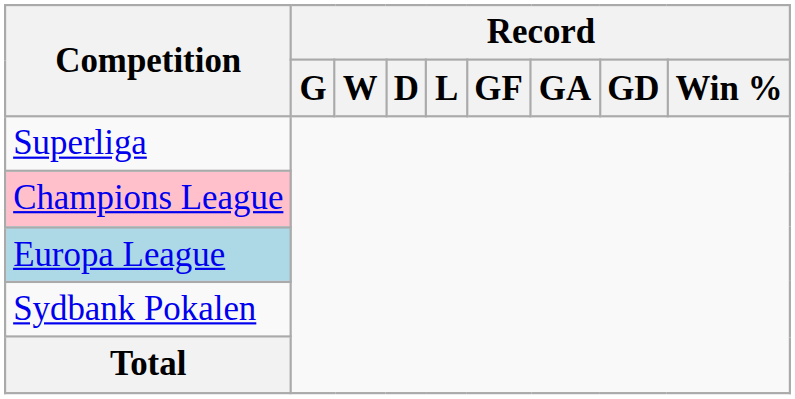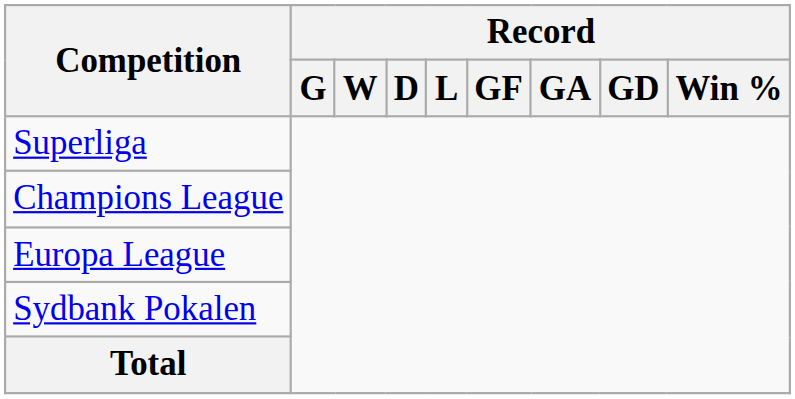(148, 198) pink background -> (148, 198) no background
(119, 253) lightblue background -> (119, 253) no background
